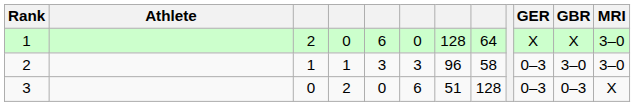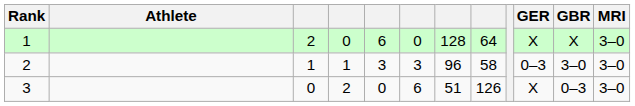(488, 88) 128 -> (488, 88) 126
(533, 88) 0–3 -> (533, 88) X
(612, 88) X -> (612, 88) 3–0
